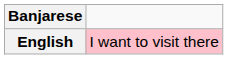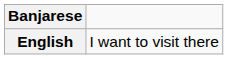(154, 41) pink background -> (154, 41) no background
